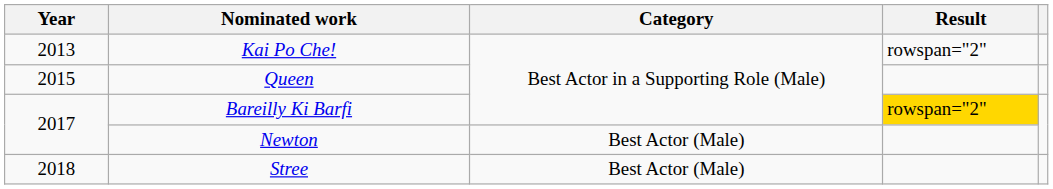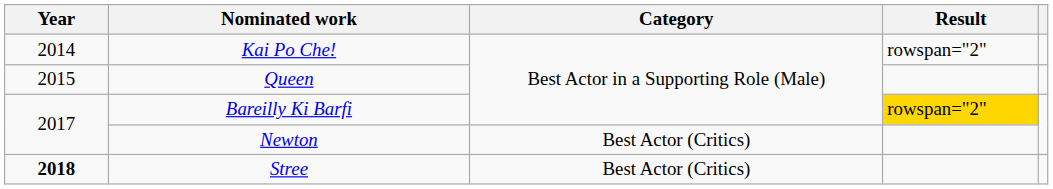(56, 49) 2013 -> (56, 49) 2014
(676, 139) Best Actor (Male) -> (676, 139) Best Actor (Critics)
(56, 169) normal -> (56, 169) bold
(676, 169) Best Actor (Male) -> (676, 169) Best Actor (Critics)
